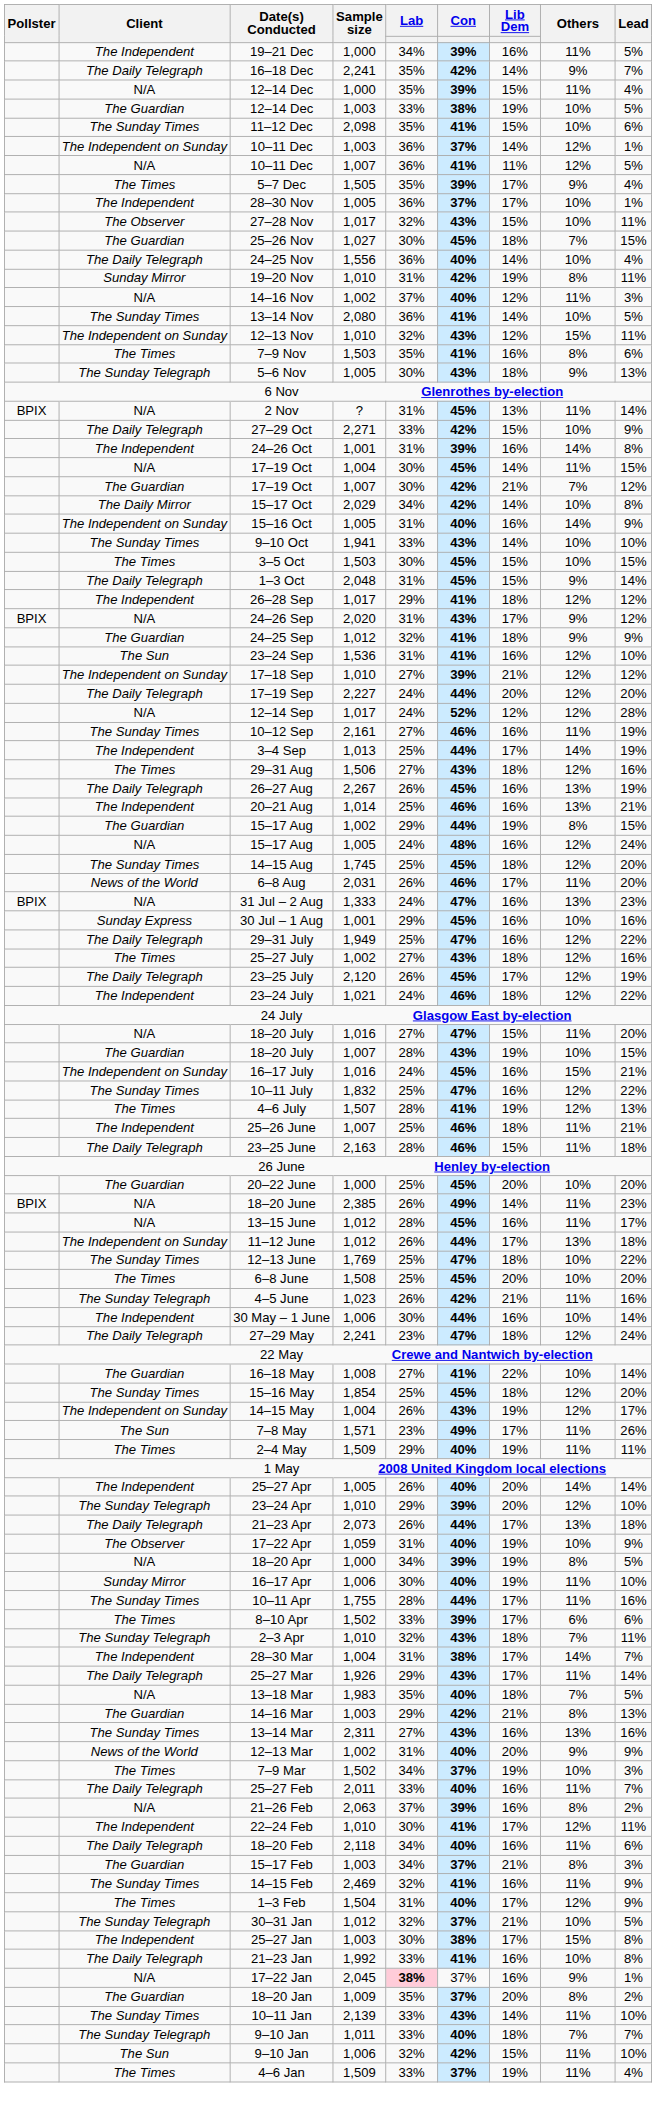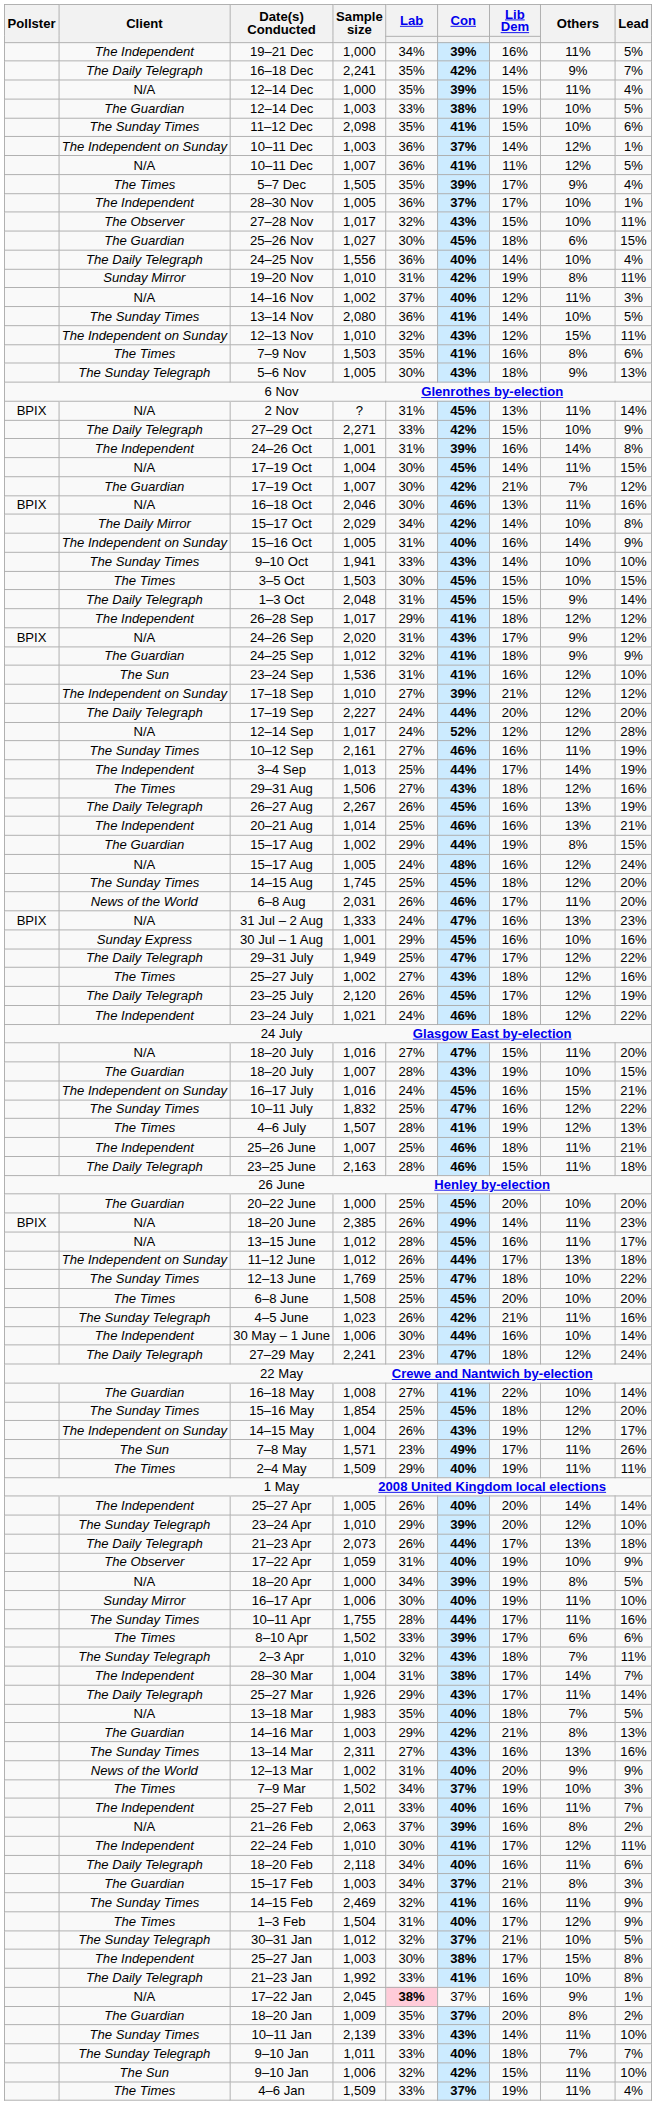(578, 241) 7% -> (578, 241) 6%
+ row: (282, 505)
(515, 940) 16% -> (515, 958) 17%
(144, 1789) The Daily Telegraph -> (144, 1808) The Independent
